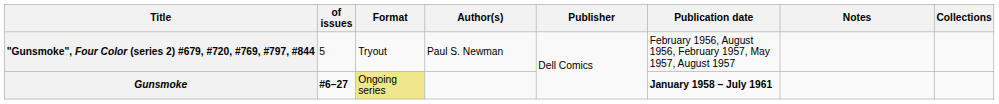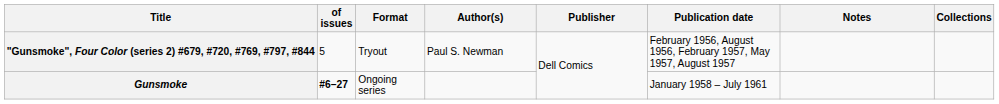(378, 85) khaki background -> (378, 85) no background
(711, 85) bold -> (708, 85) normal
